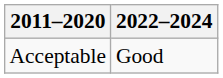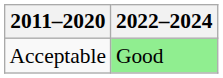(140, 55) no background -> (140, 55) lightgreen background
